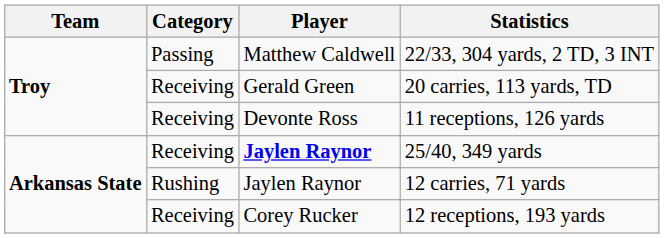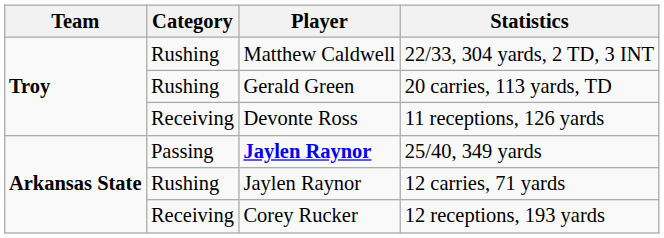(182, 53) Passing -> (185, 53) Rushing
(192, 86) Receiving -> (185, 86) Rushing
(192, 151) Receiving -> (182, 151) Passing
